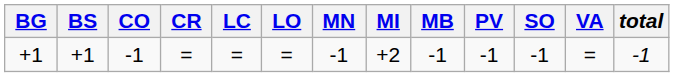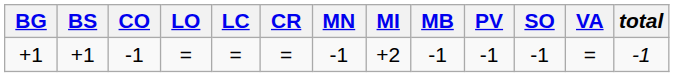columns swapped: (186, 21) <-> (287, 21)
